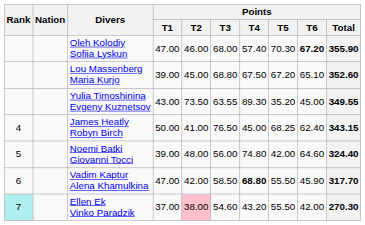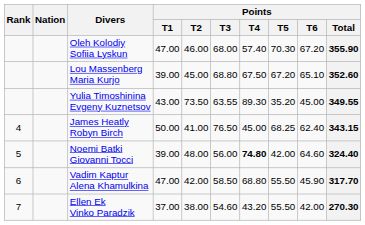(312, 48) bold -> (312, 48) normal
(254, 154) normal -> (254, 154) bold
(254, 180) bold -> (254, 180) normal
(18, 207) paleturquoise background -> (18, 207) no background
(196, 207) pink background -> (196, 207) no background
